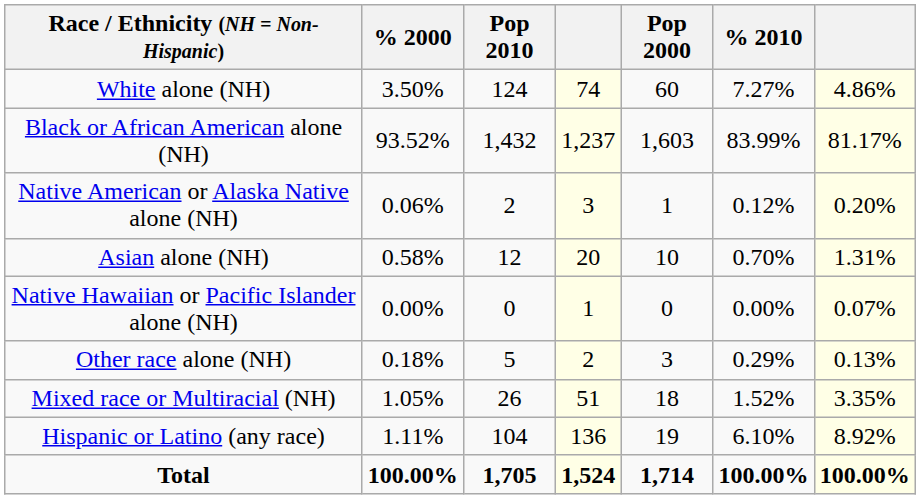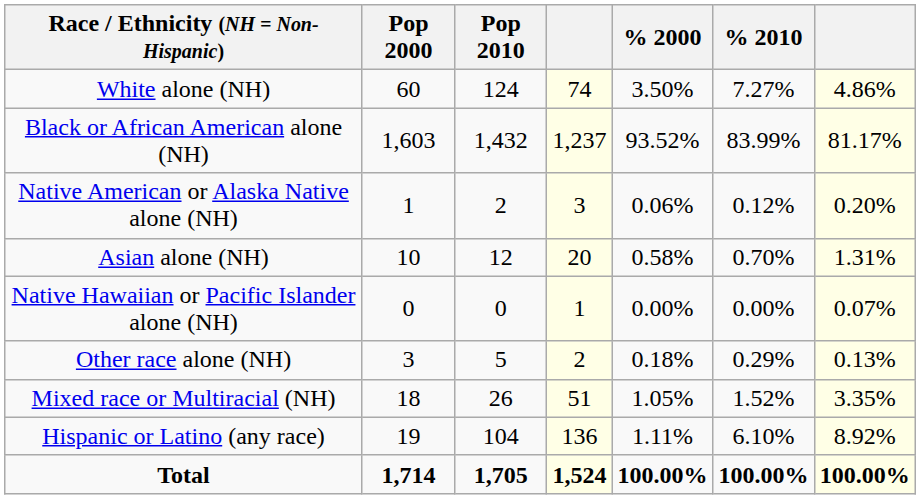columns swapped: (667, 37) <-> (413, 37)
